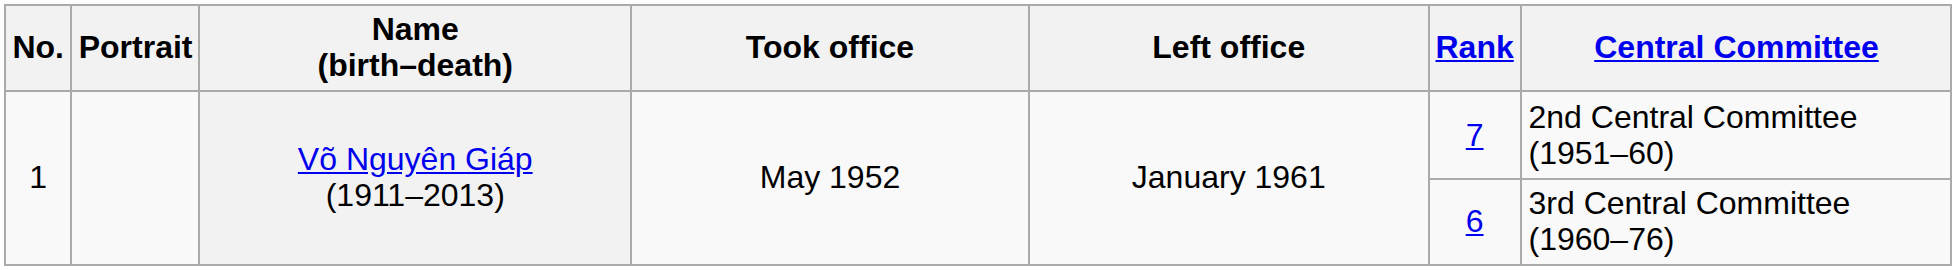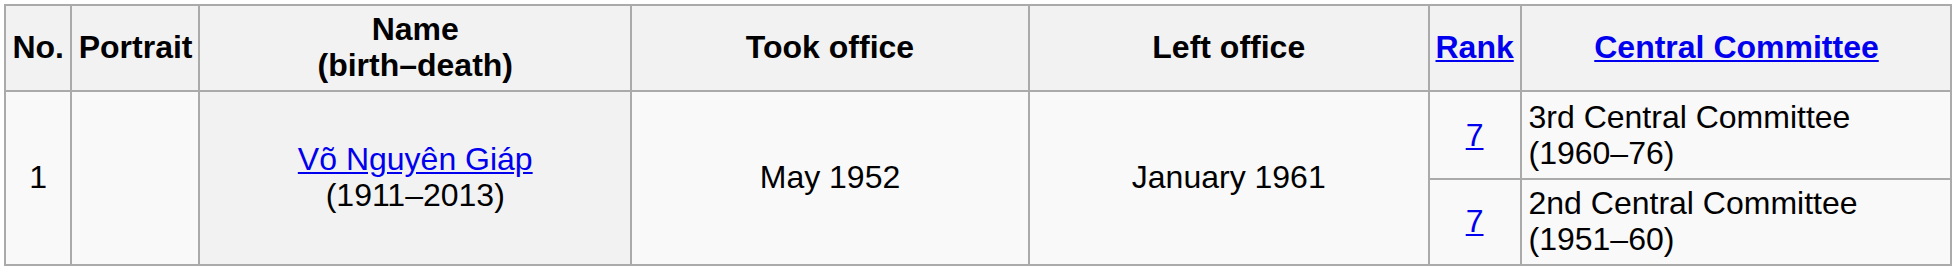(1693, 134) 2nd Central Committee (1951–60) -> (1689, 134) 3rd Central Committee (1960–76)
(1475, 221) 6 -> (1475, 221) 7
(1689, 221) 3rd Central Committee (1960–76) -> (1693, 221) 2nd Central Committee (1951–60)
